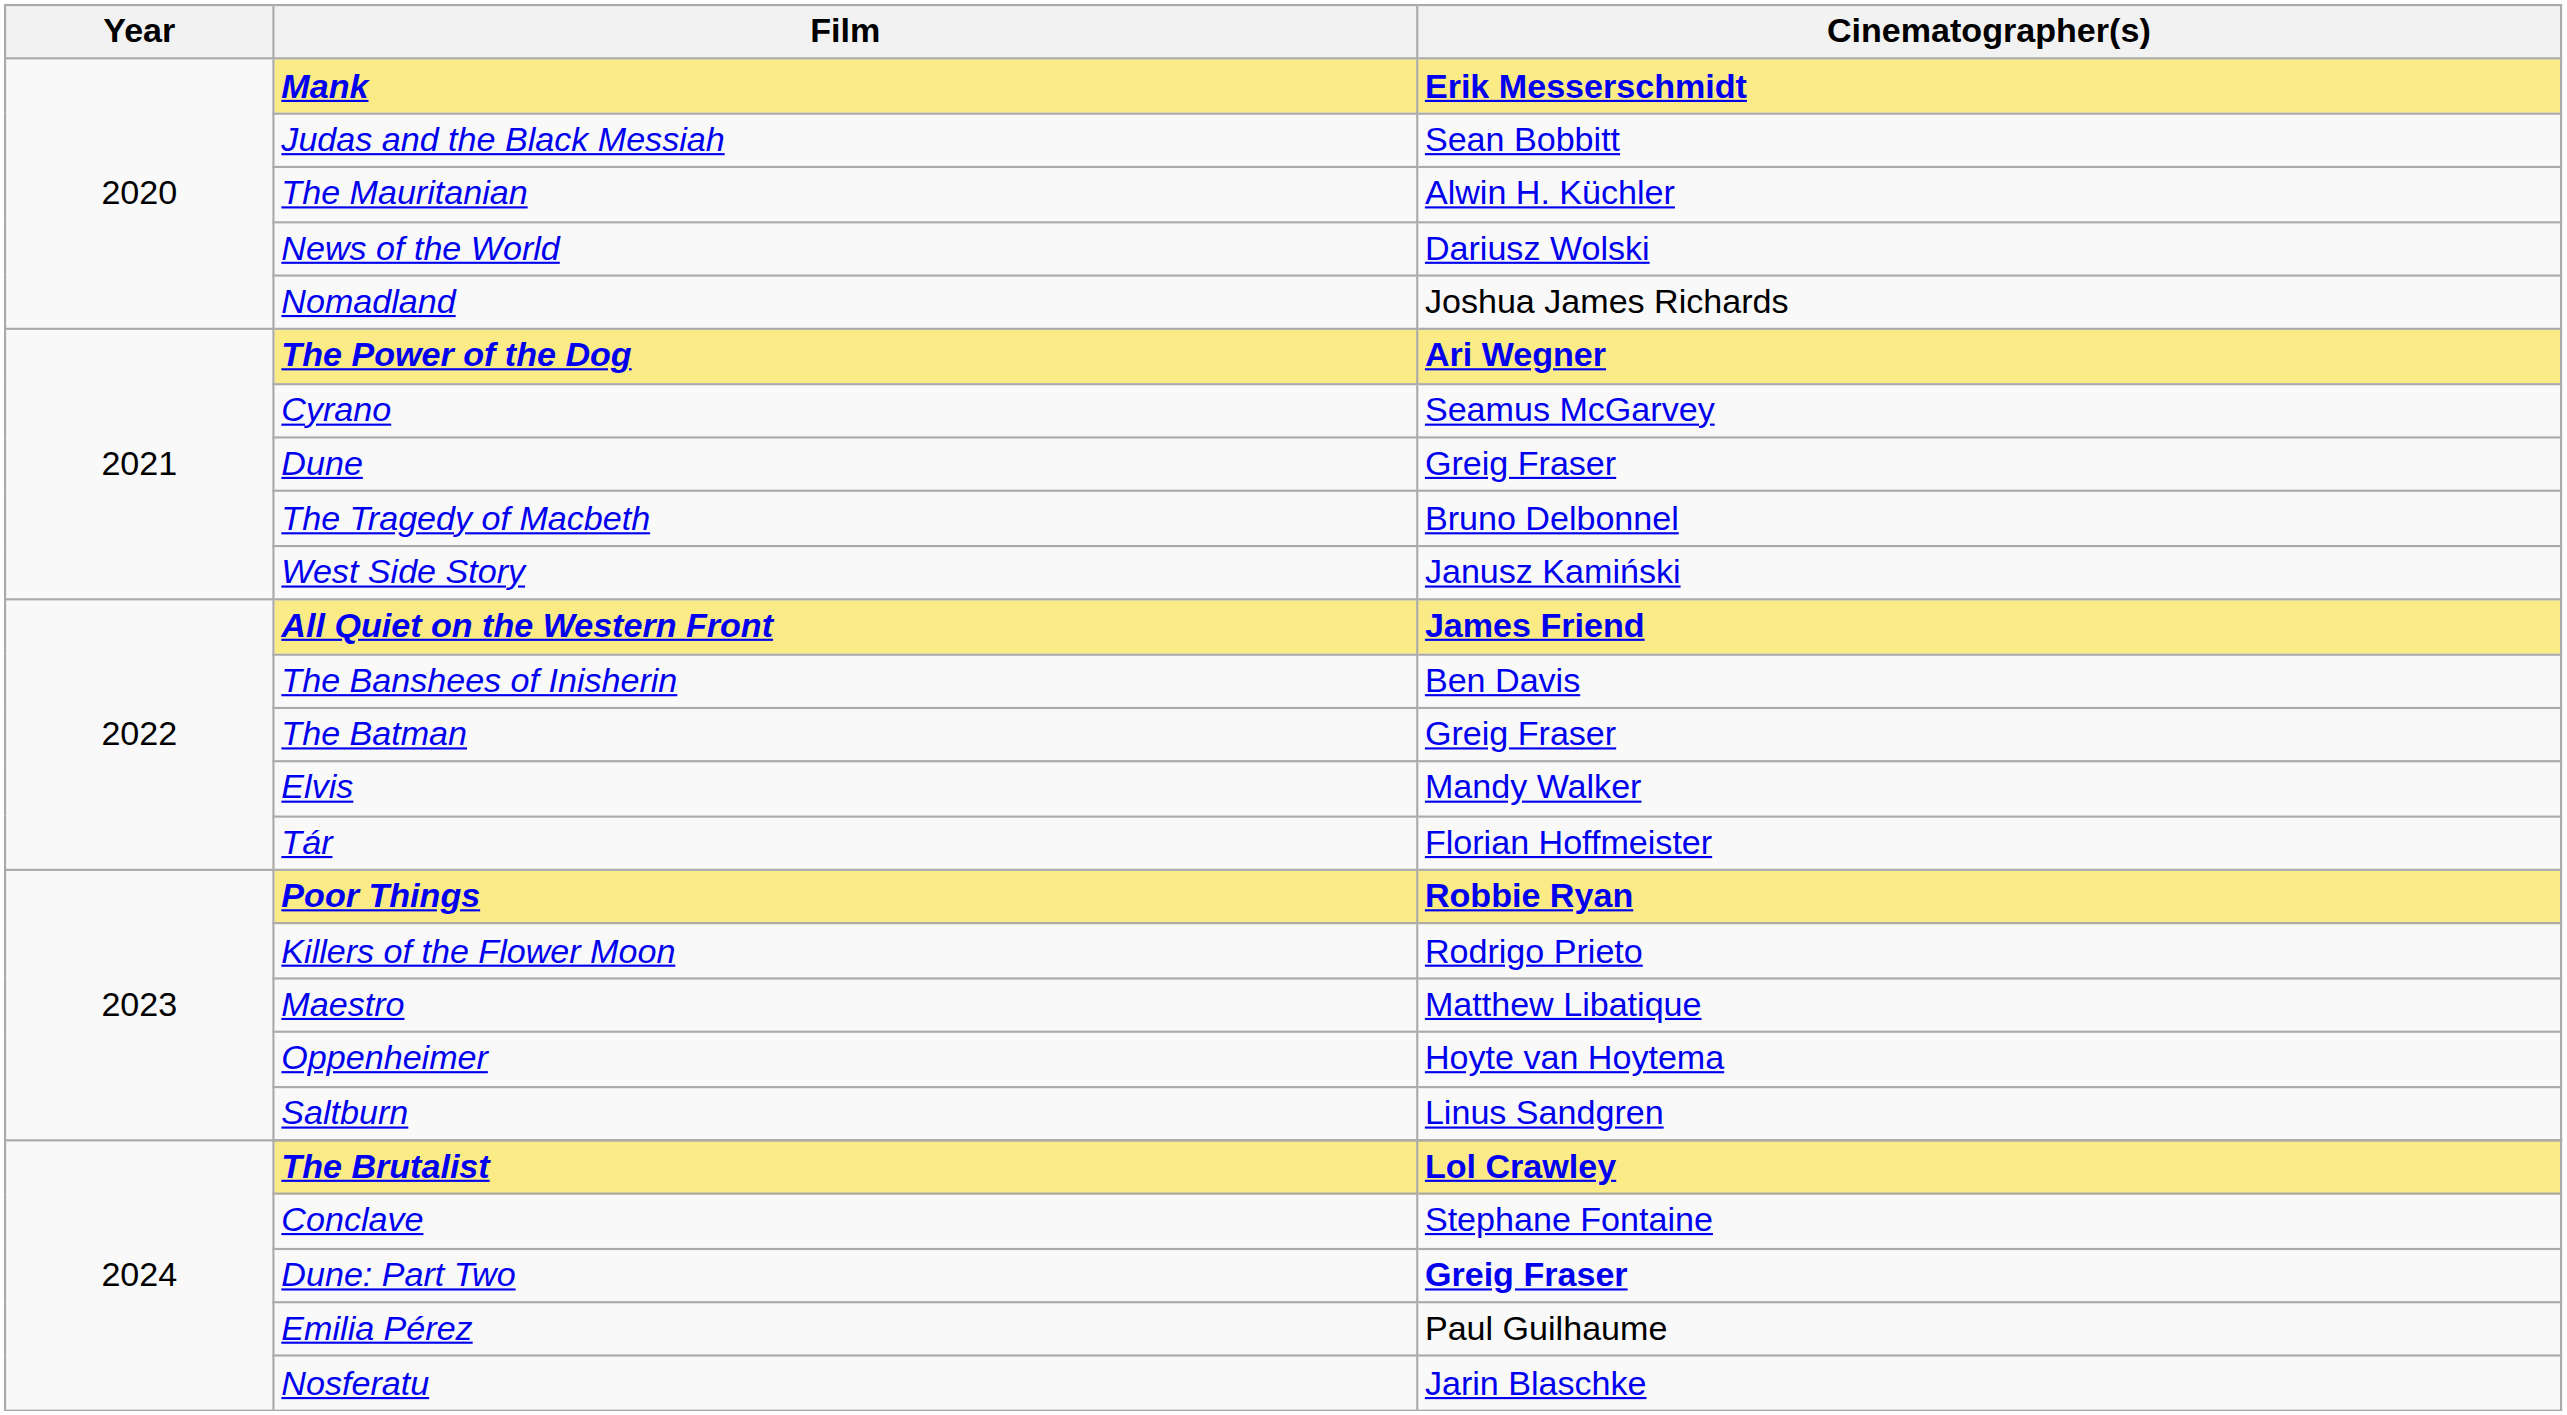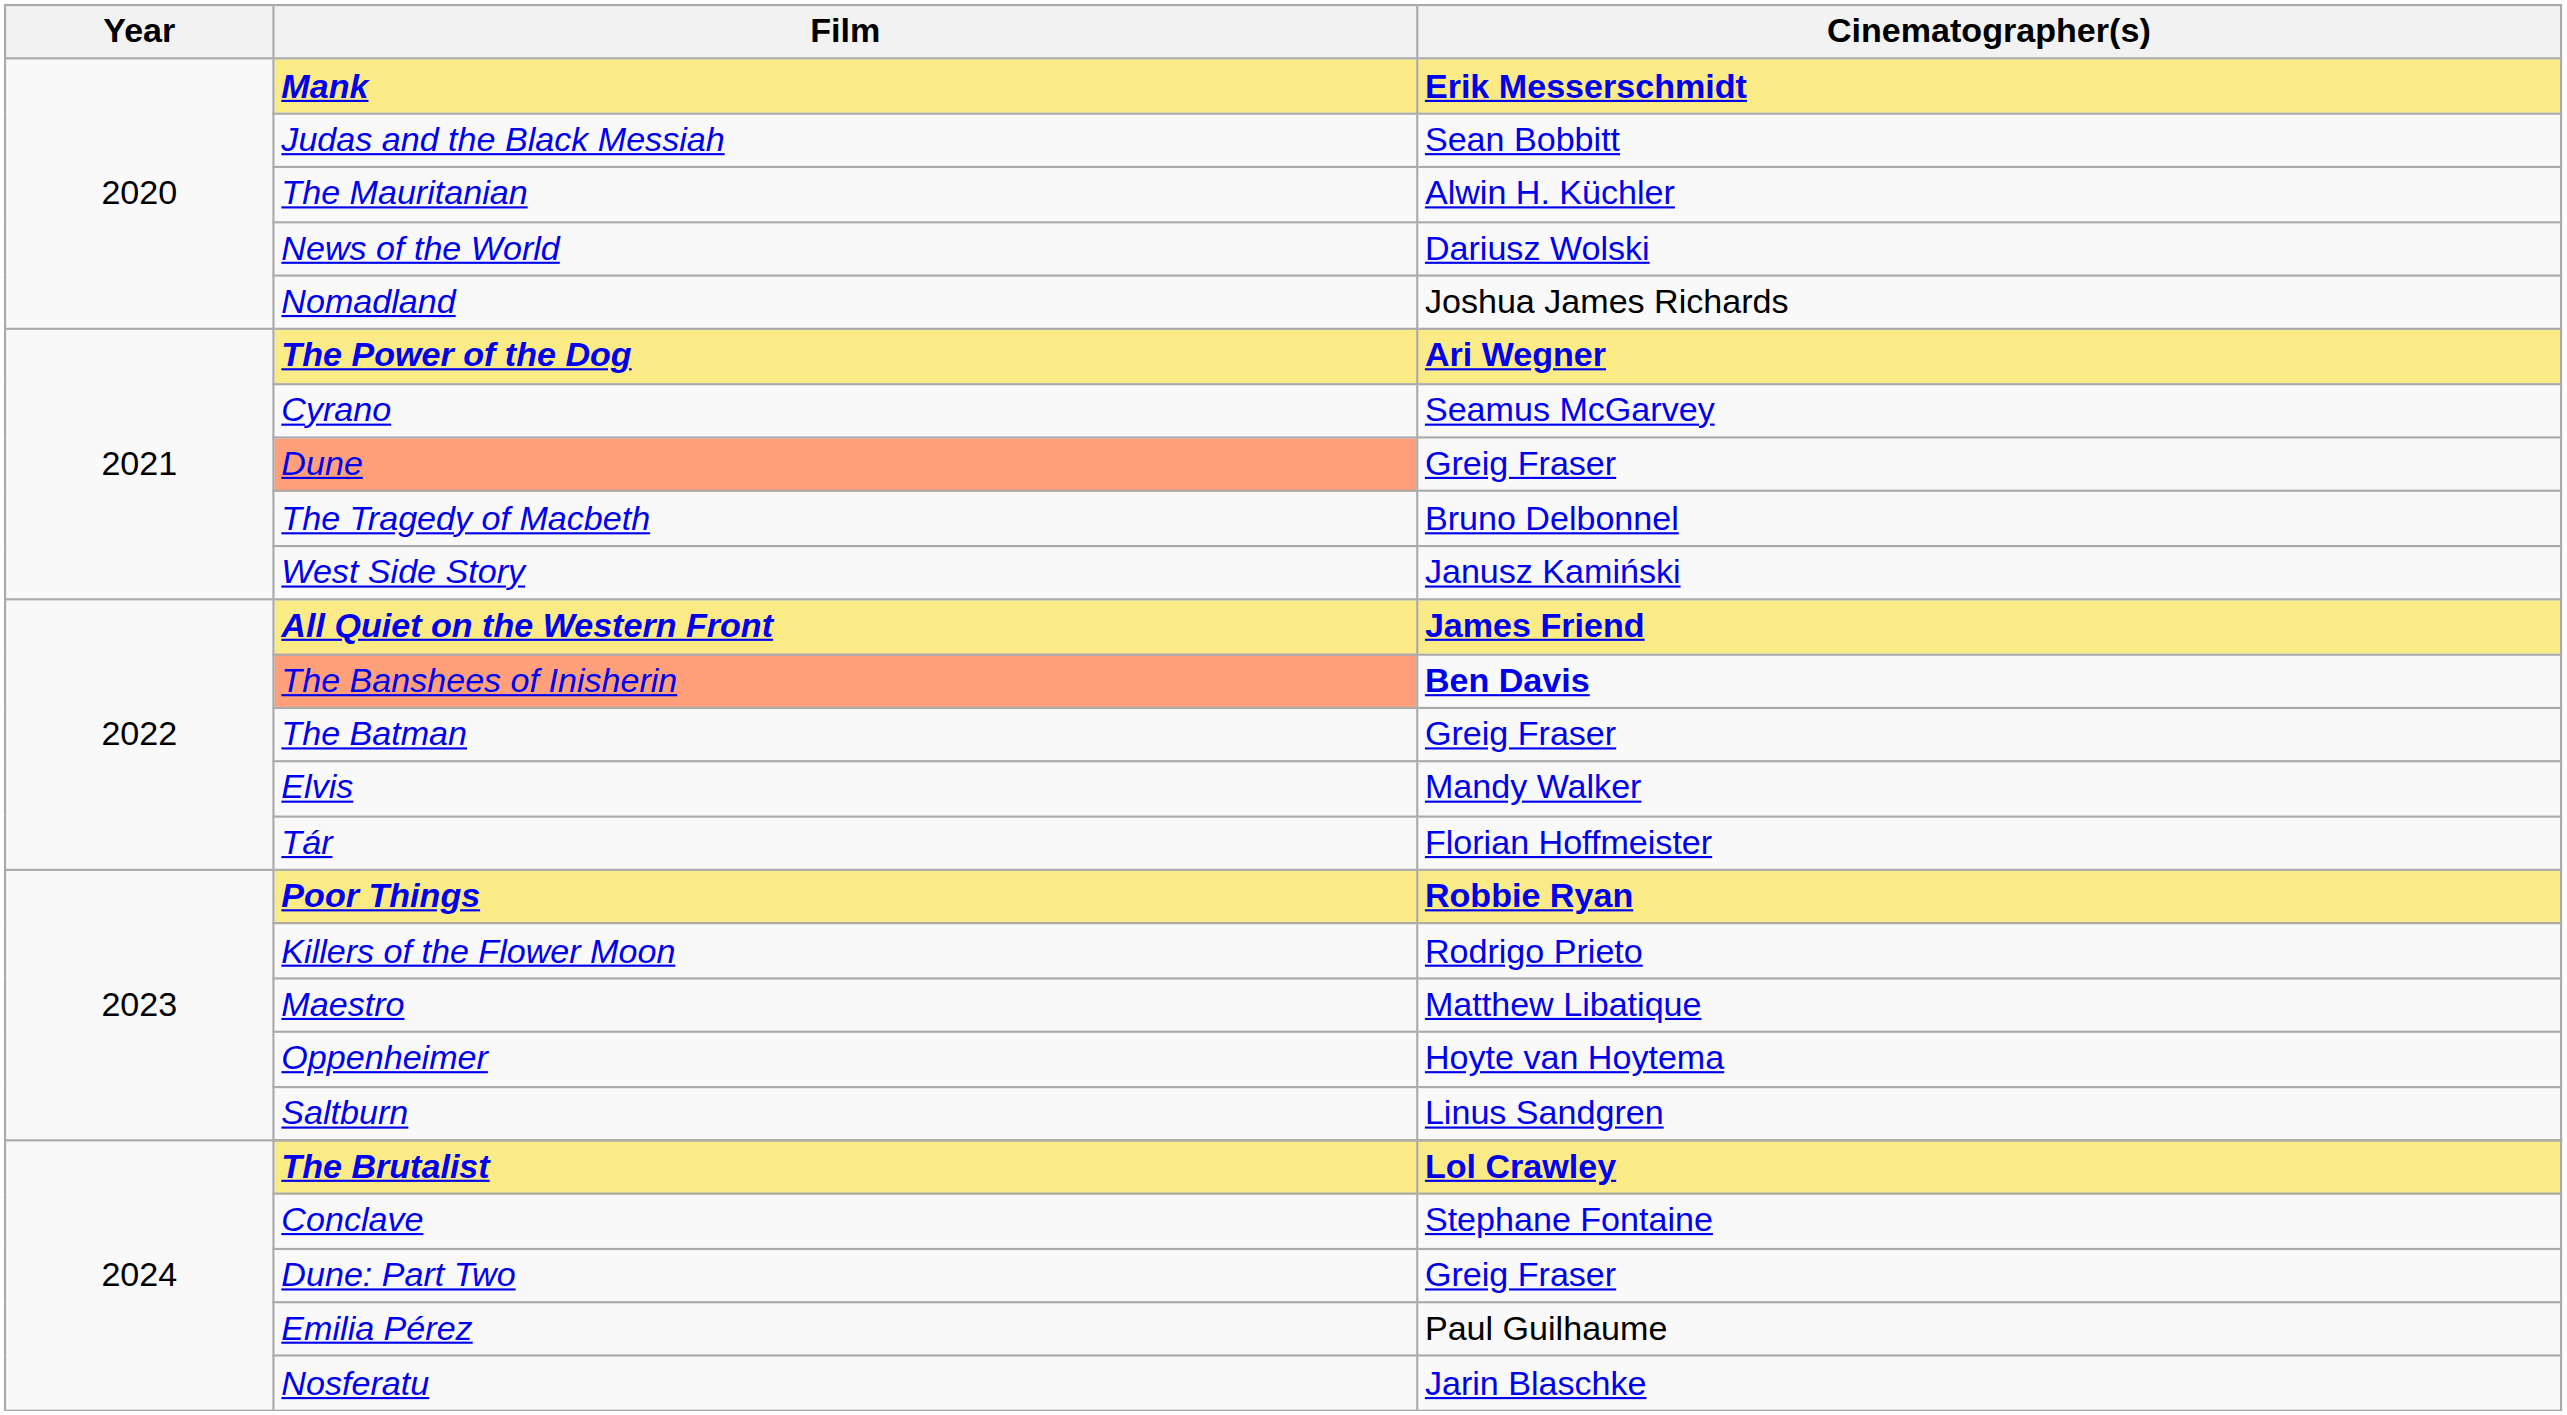(322, 463) no background -> (322, 463) lightsalmon background
(479, 680) no background -> (479, 680) lightsalmon background
(1503, 680) normal -> (1507, 680) bold
(1526, 1274) bold -> (1521, 1274) normal
